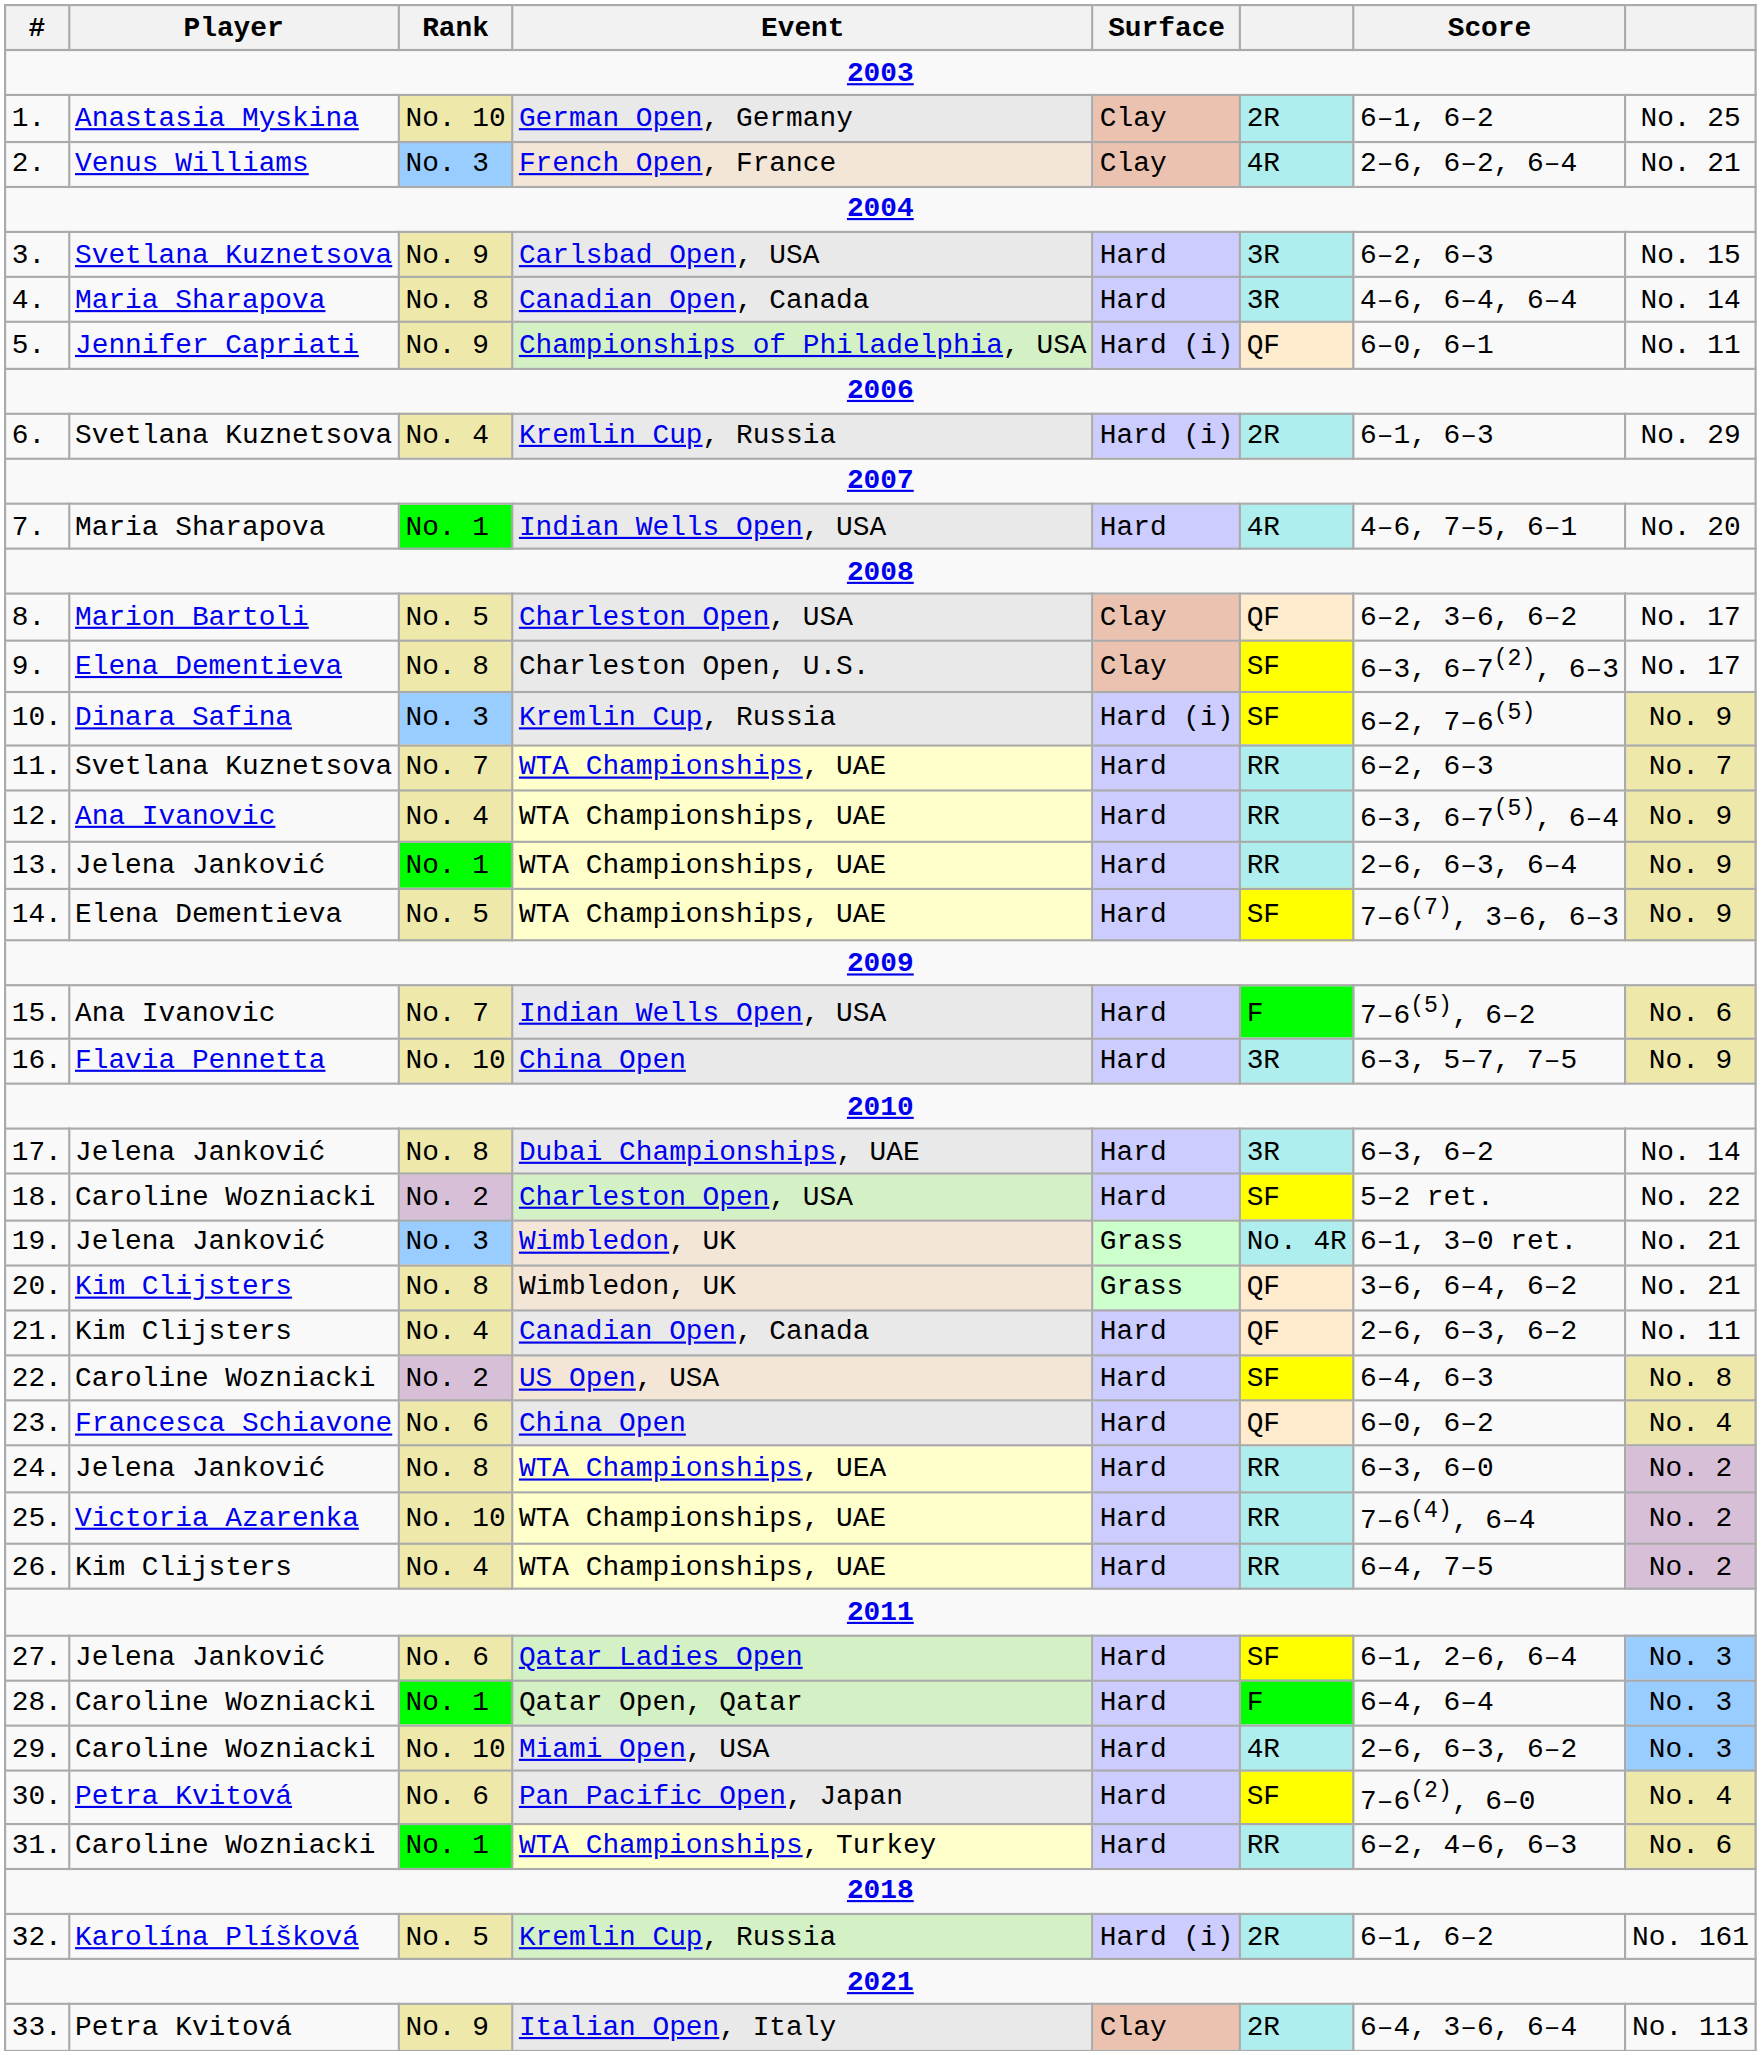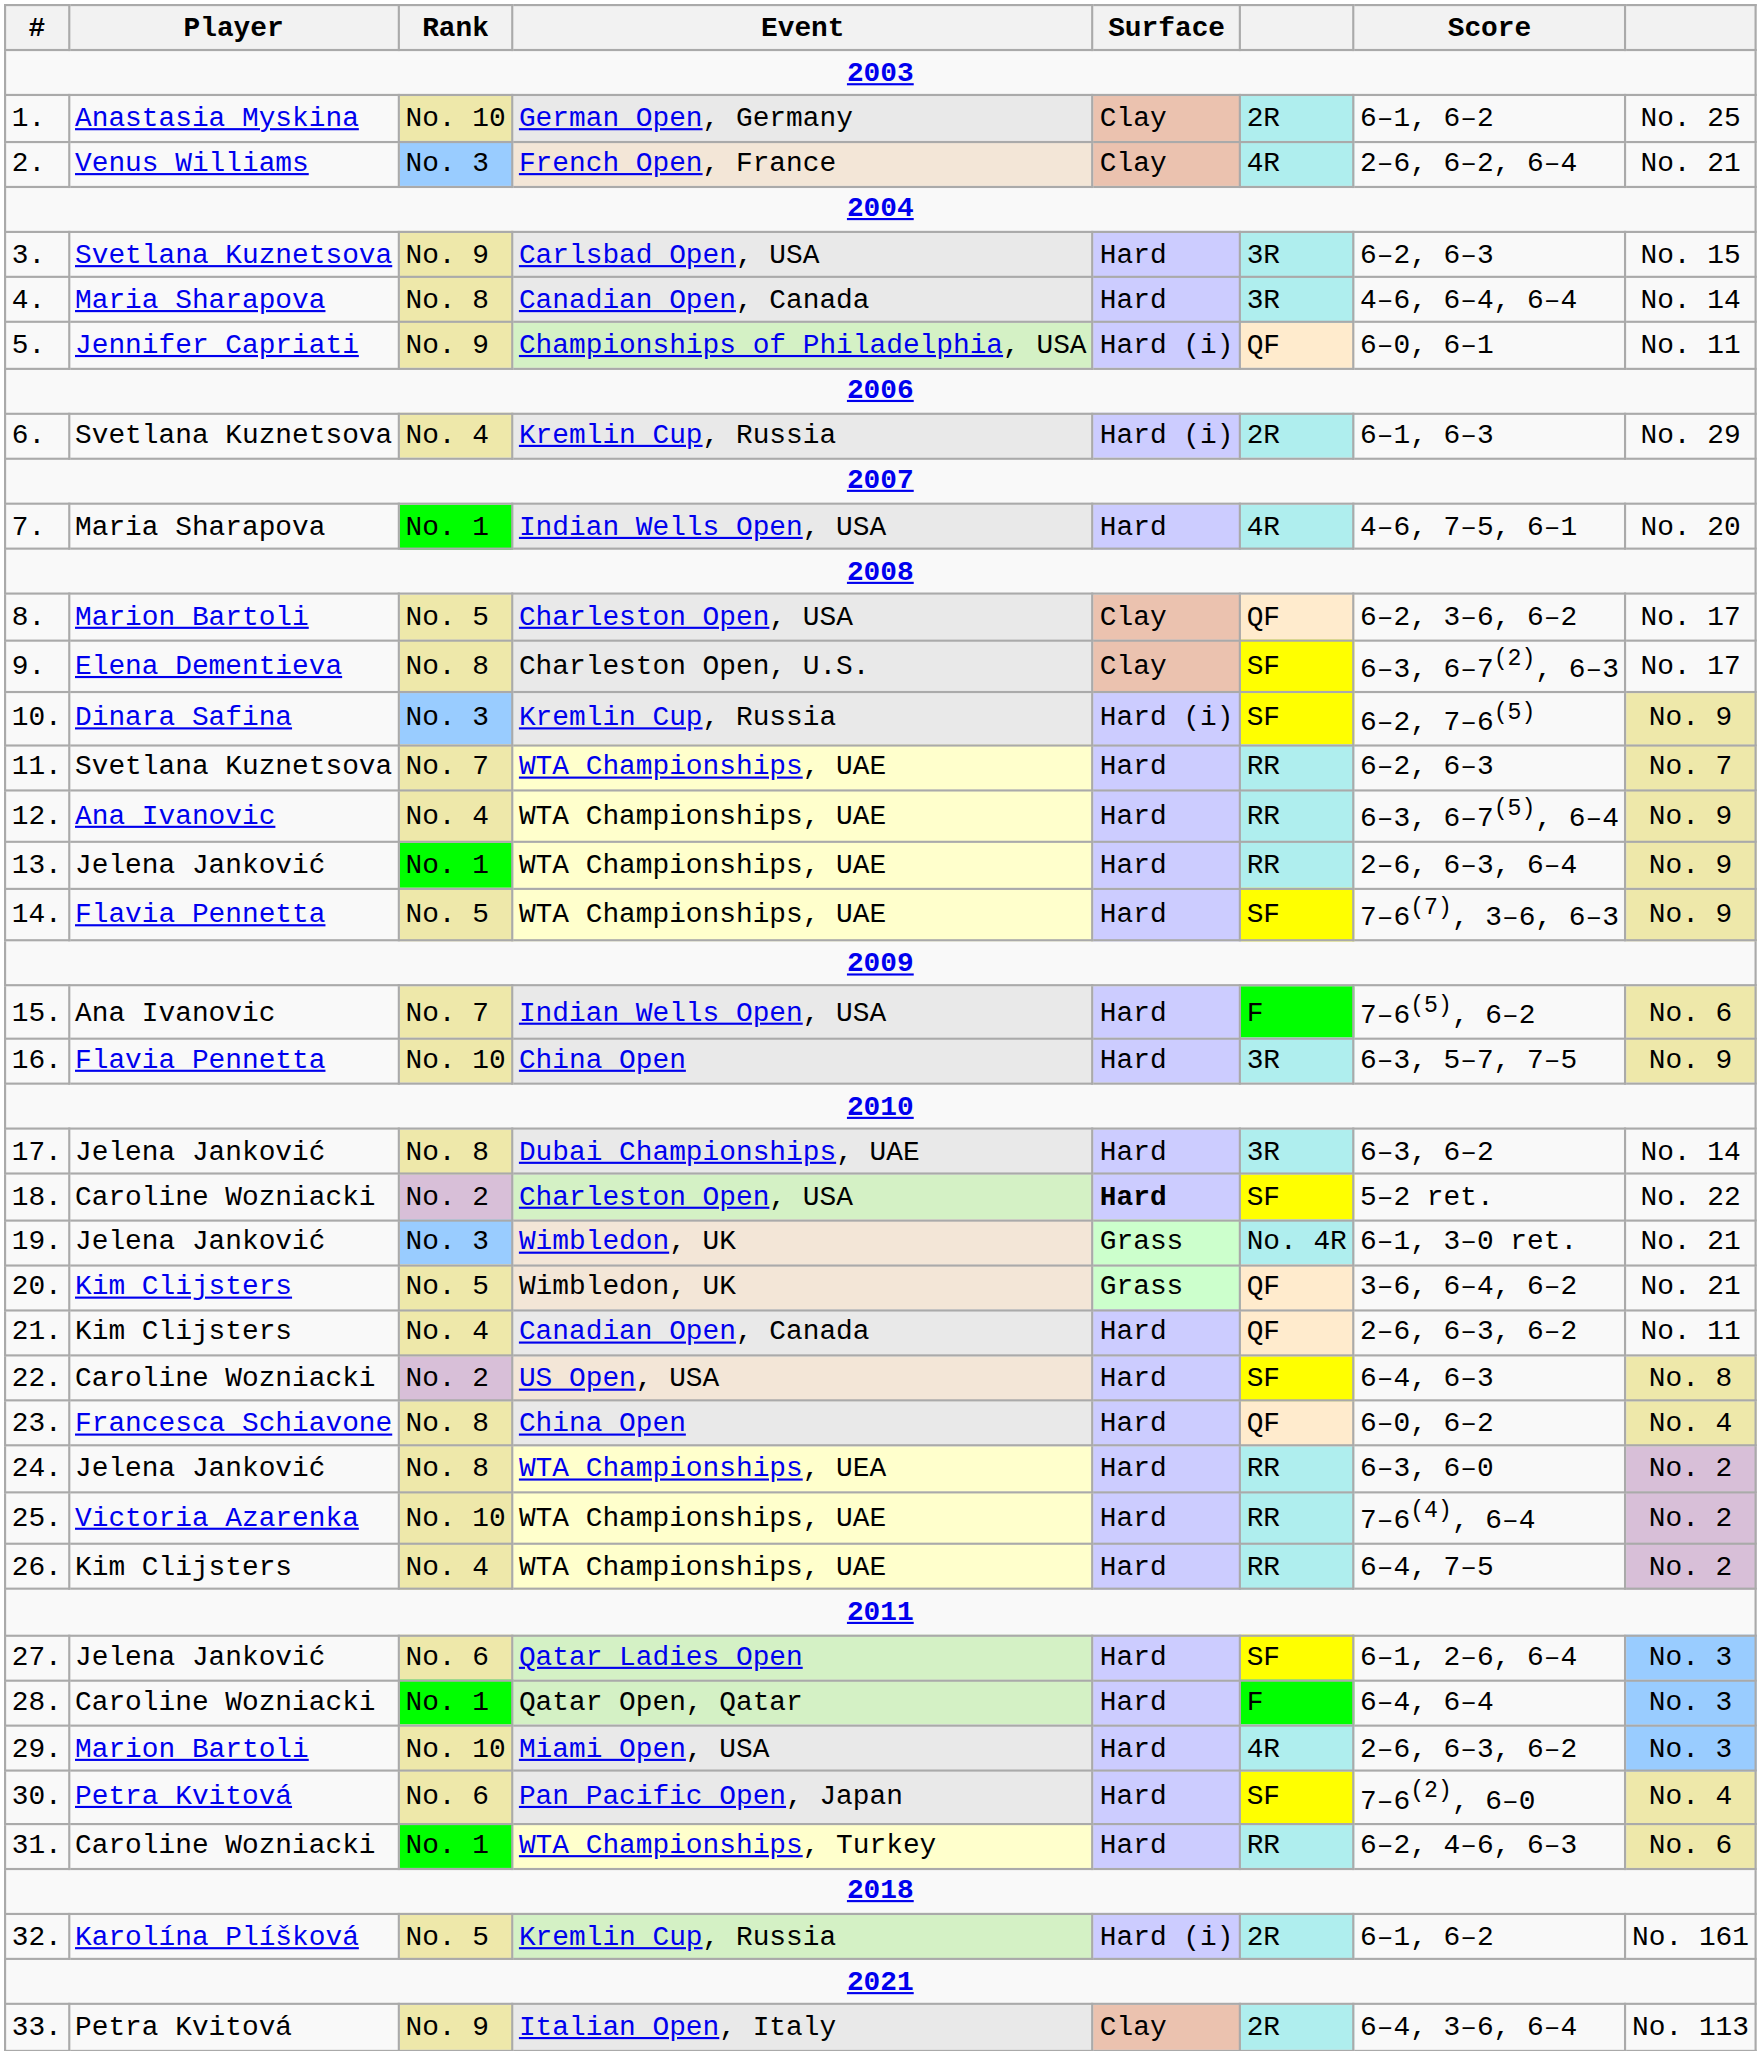(209, 914) Elena Dementieva -> (200, 914) Flavia Pennetta
(1133, 1197) normal -> (1133, 1197) bold
(447, 1288) No. 8 -> (447, 1288) No. 5
(447, 1424) No. 6 -> (447, 1424) No. 8
(225, 1748) Caroline Wozniacki -> (192, 1748) Marion Bartoli
